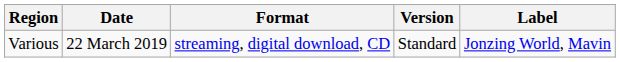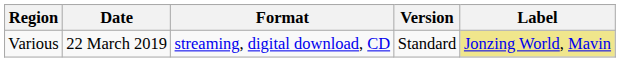(537, 43) no background -> (537, 43) khaki background
